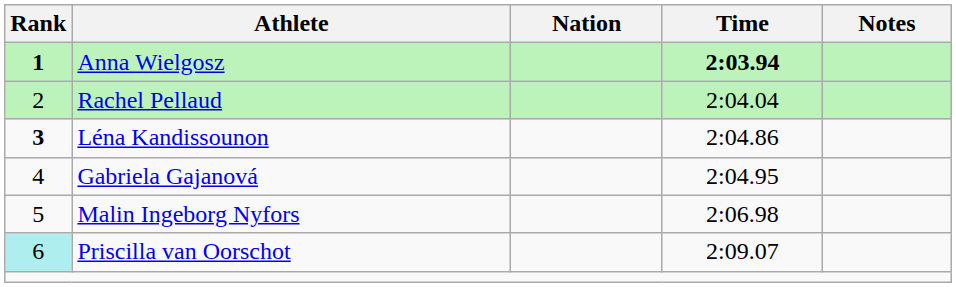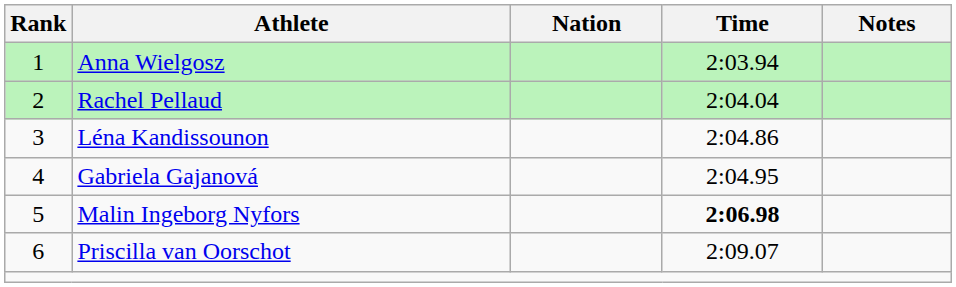(38, 61) bold -> (38, 61) normal
(742, 61) bold -> (742, 61) normal
(38, 137) bold -> (38, 137) normal
(742, 213) normal -> (742, 213) bold
(38, 251) paleturquoise background -> (38, 251) no background
